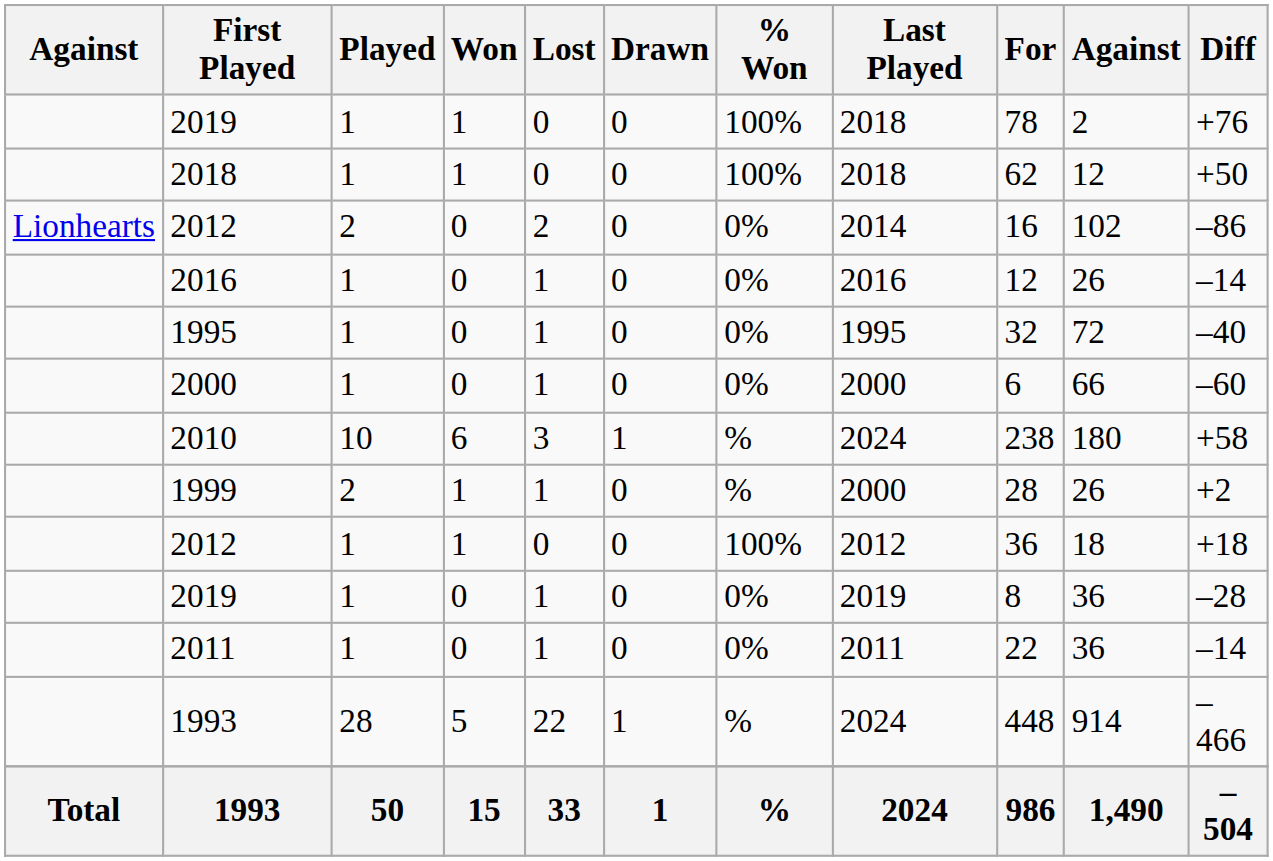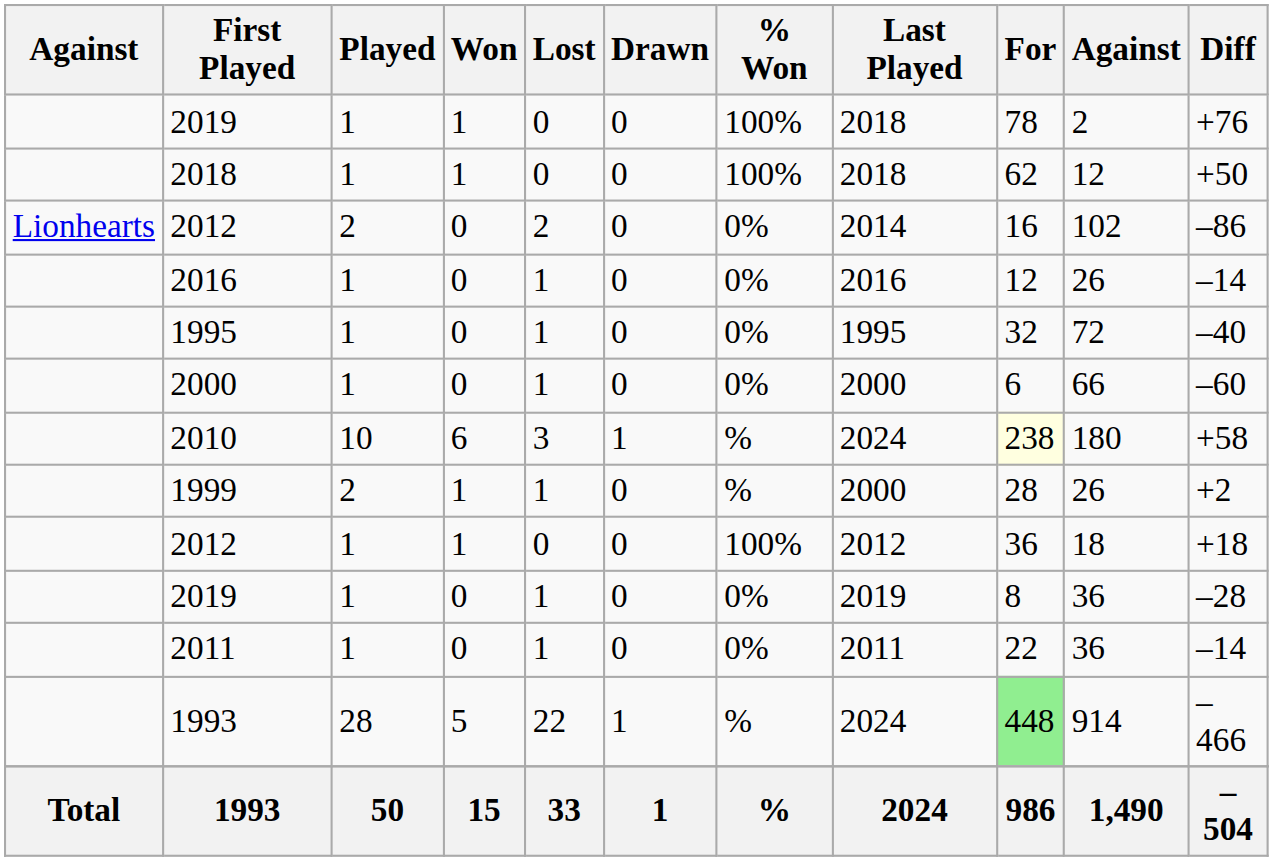(1030, 437) no background -> (1030, 437) lightyellow background
(1030, 720) no background -> (1030, 720) lightgreen background
